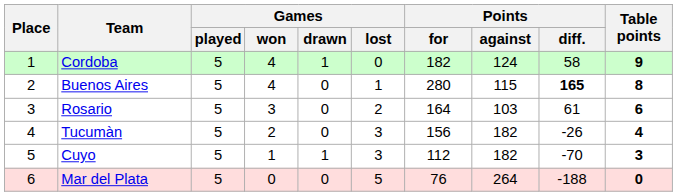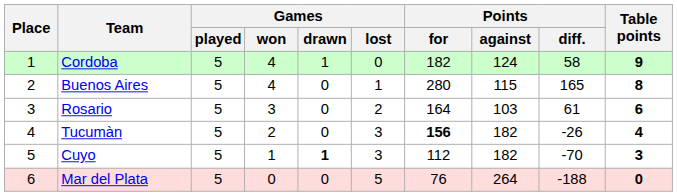(572, 86) bold -> (572, 86) normal
(438, 132) normal -> (438, 132) bold
(325, 156) normal -> (325, 156) bold
